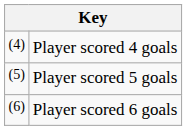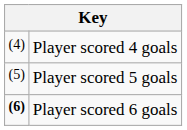(17, 106) normal -> (17, 110) bold
